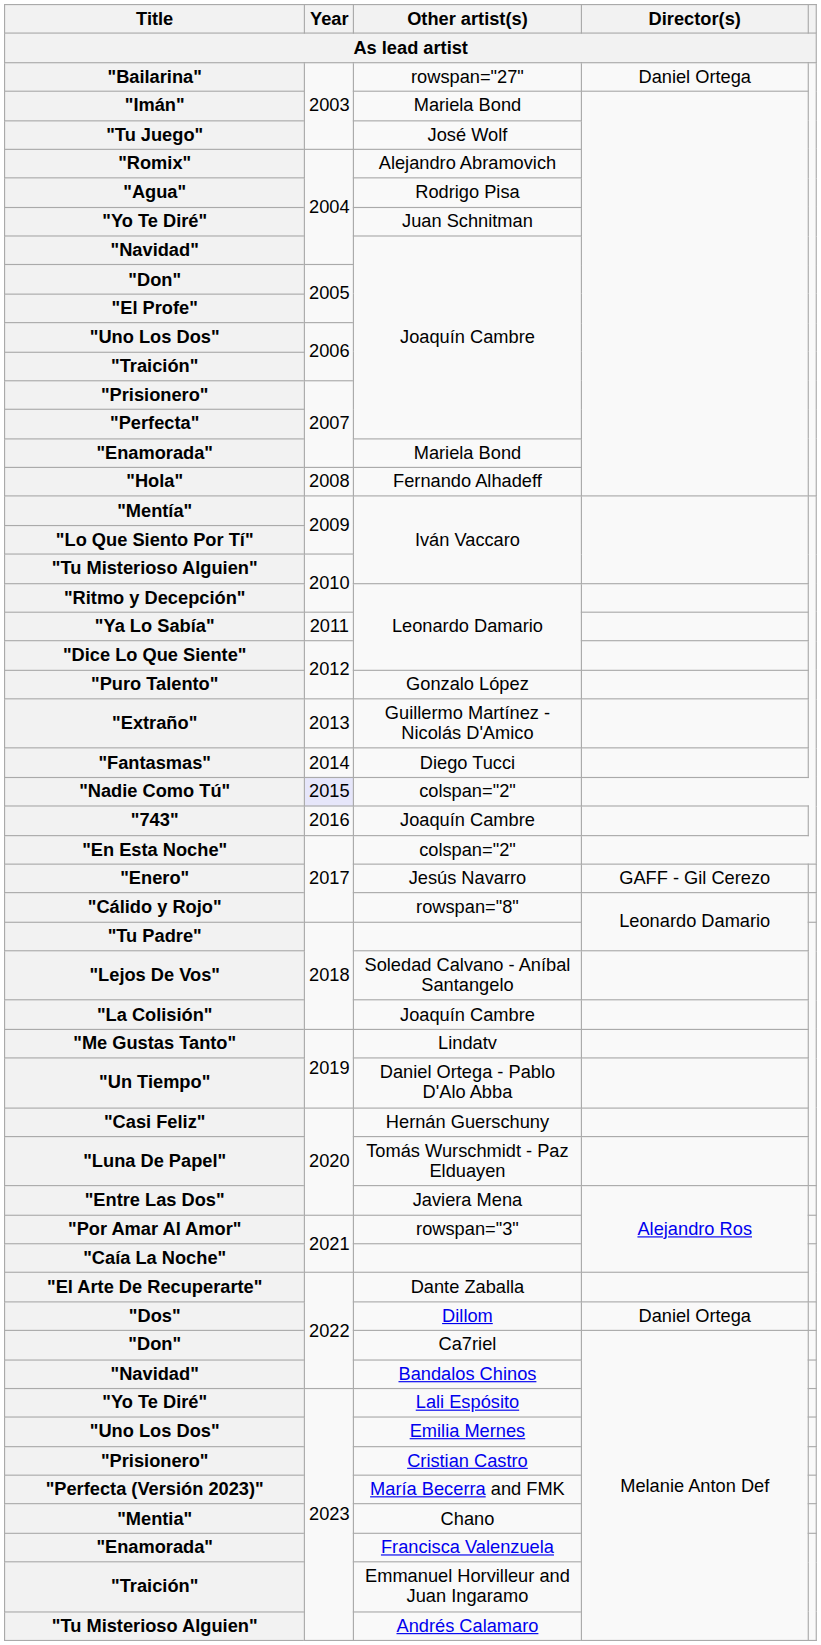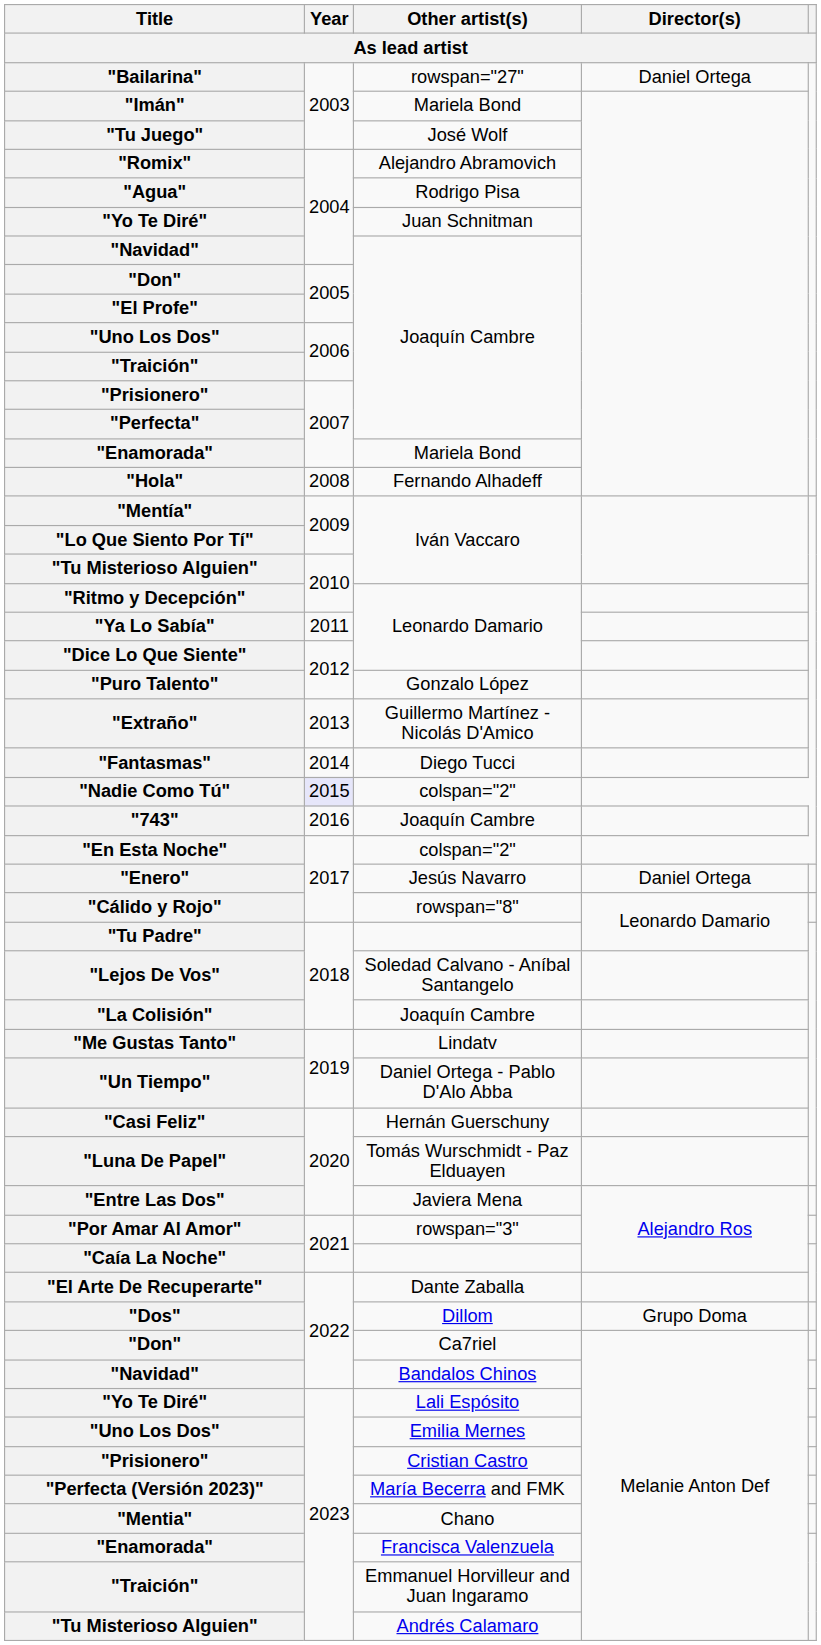(695, 878) GAFF - Gil Cerezo -> (695, 878) Daniel Ortega
(695, 1315) Daniel Ortega -> (695, 1315) Grupo Doma
